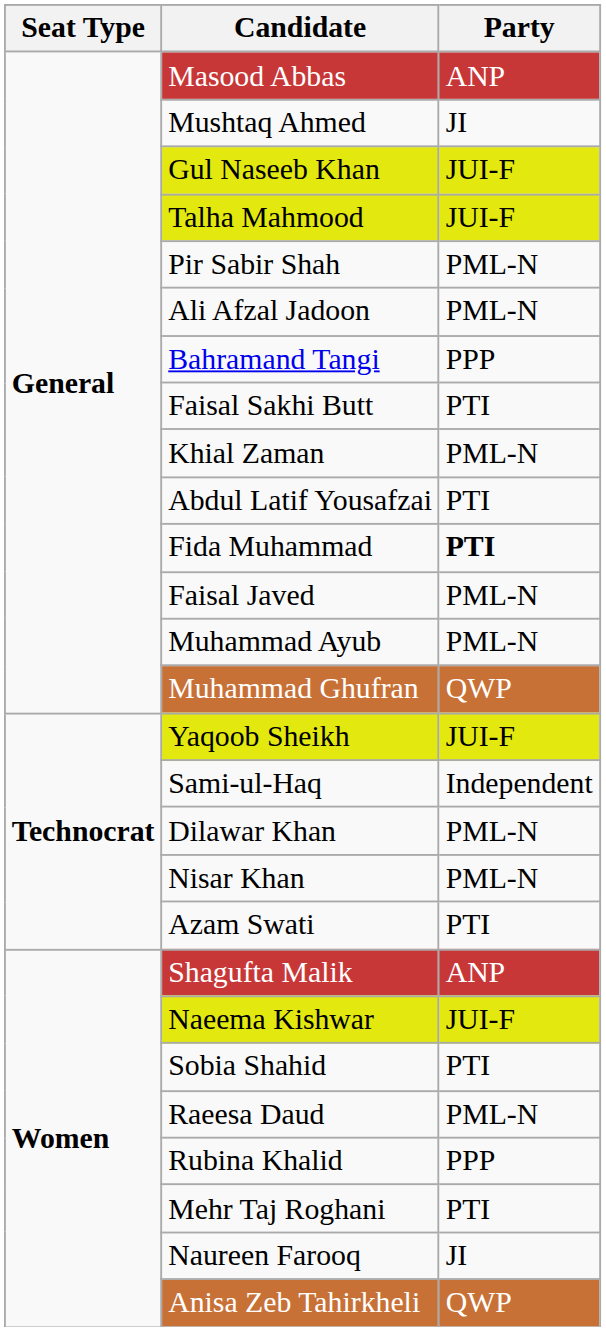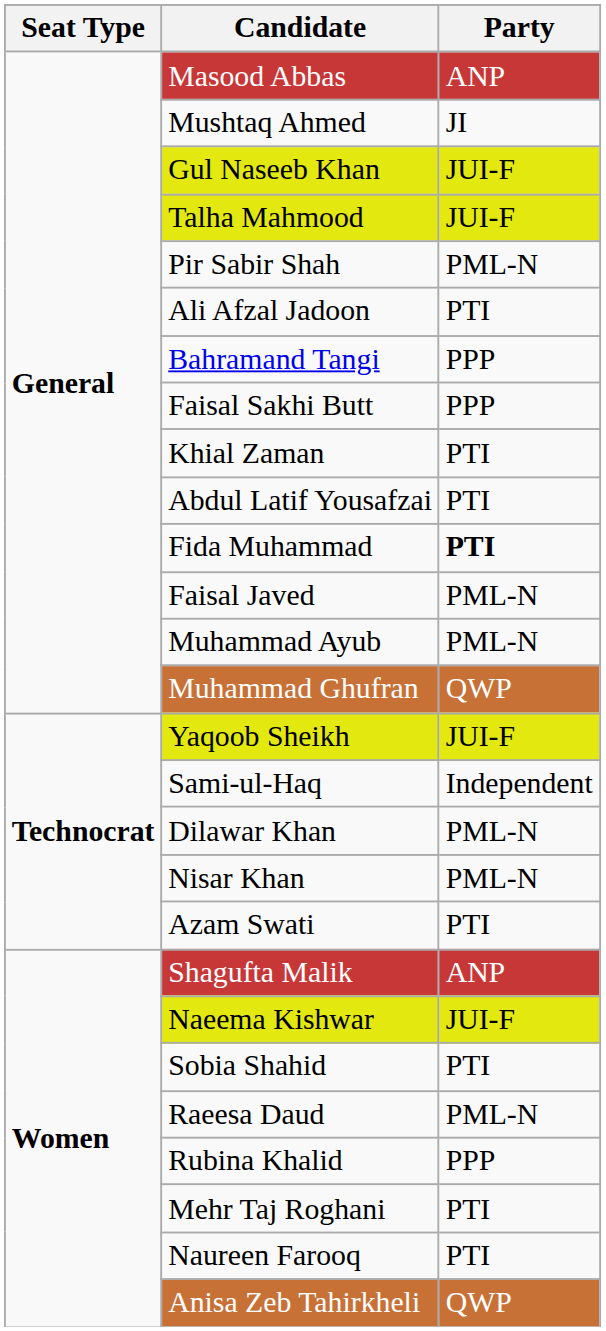(492, 311) PML-N -> (468, 311) PTI
(468, 405) PTI -> (470, 405) PPP
(492, 452) PML-N -> (468, 452) PTI
(456, 1255) JI -> (468, 1255) PTI
